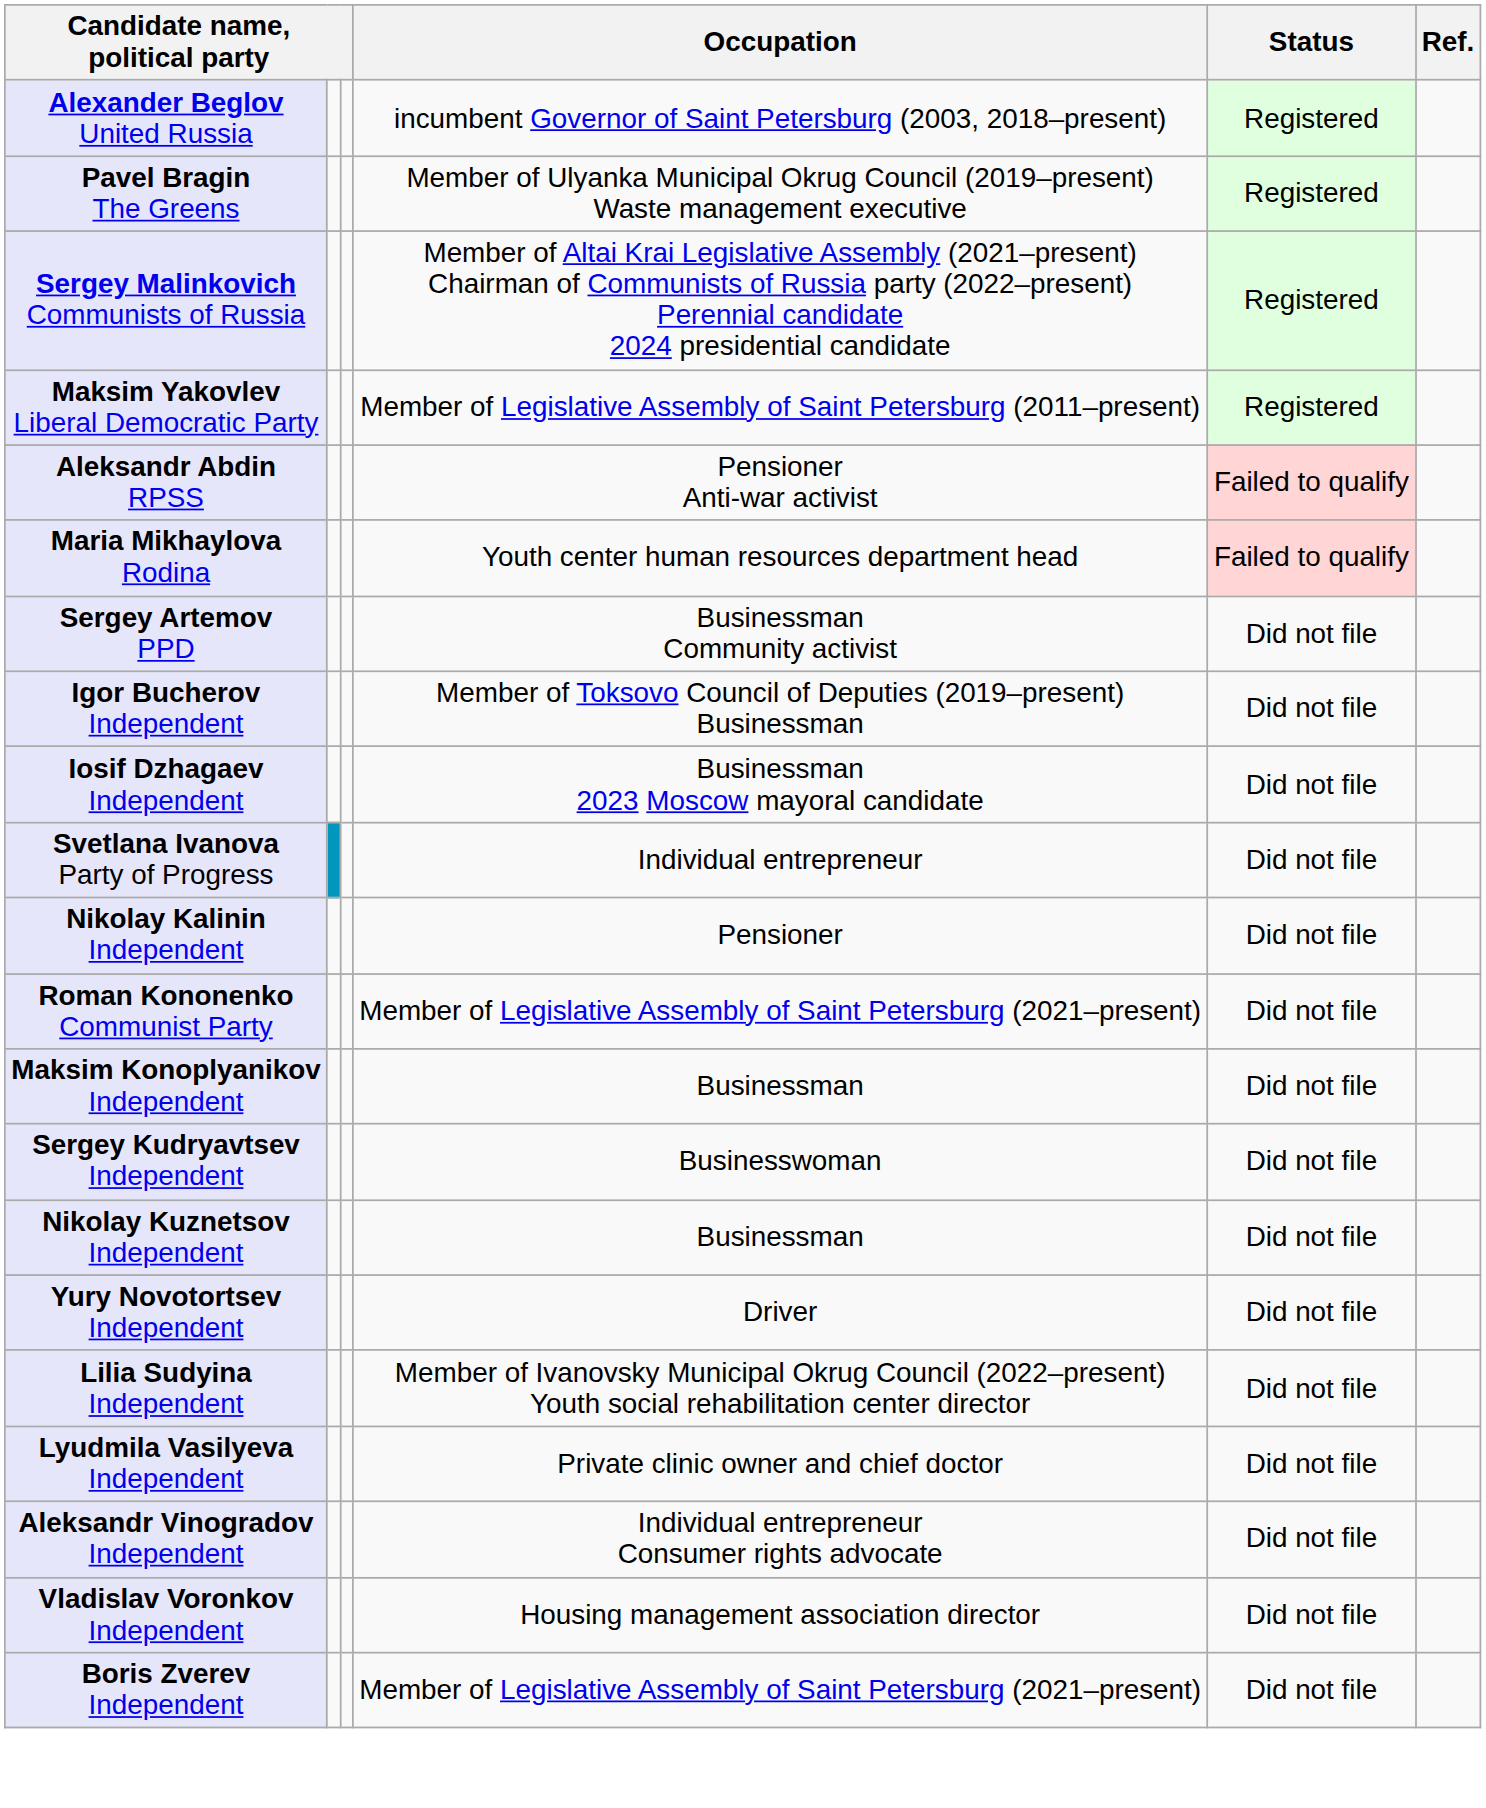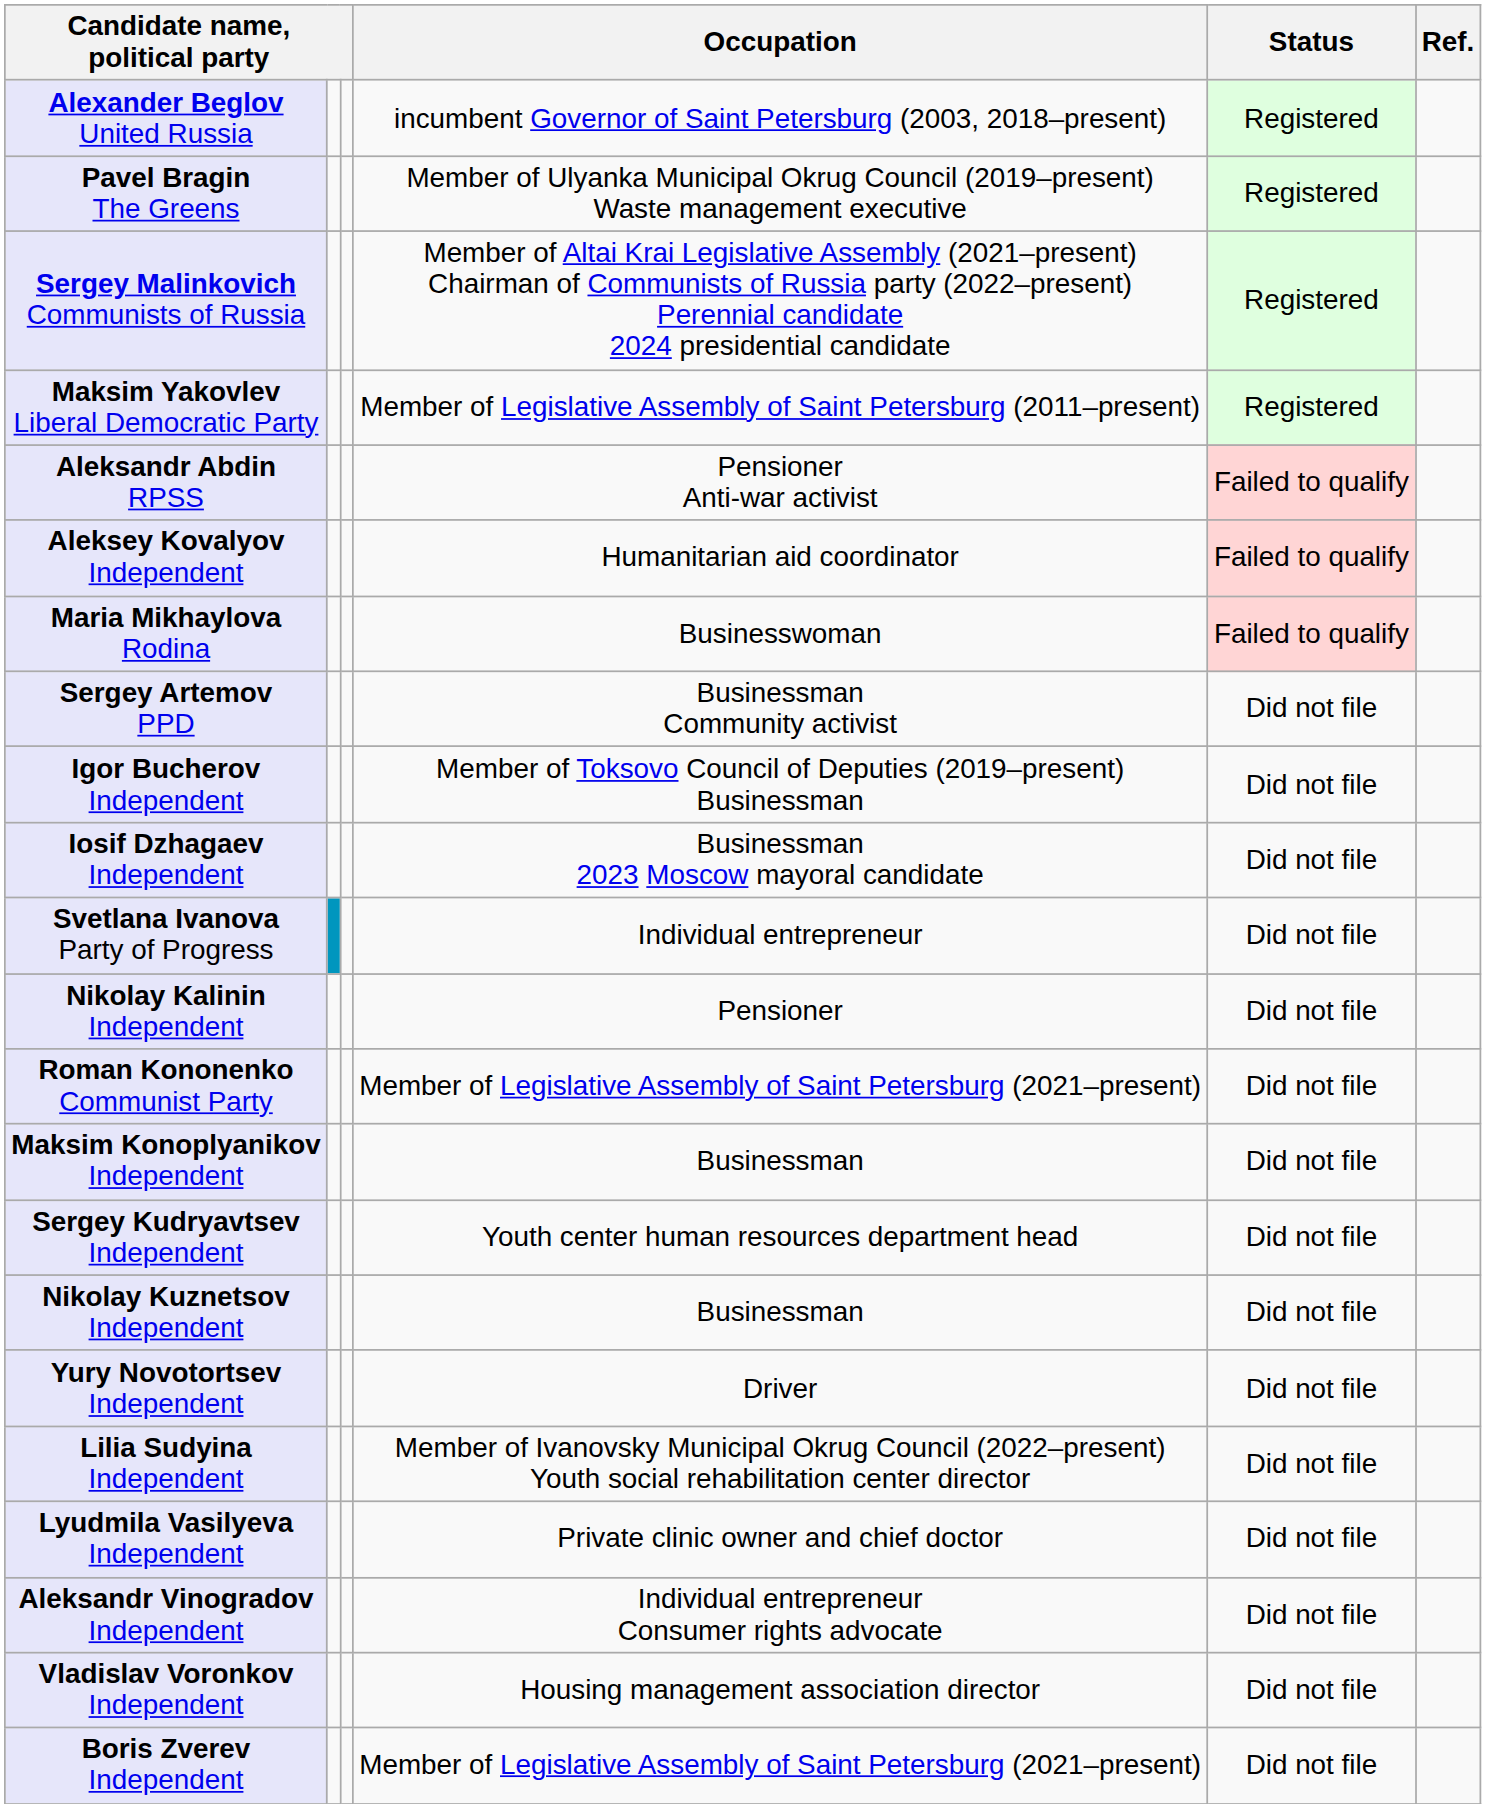+ row: (166, 557)
(780, 557) Youth center human resources department head -> (780, 633) Businesswoman
(780, 1161) Businesswoman -> (780, 1236) Youth center human resources department head
